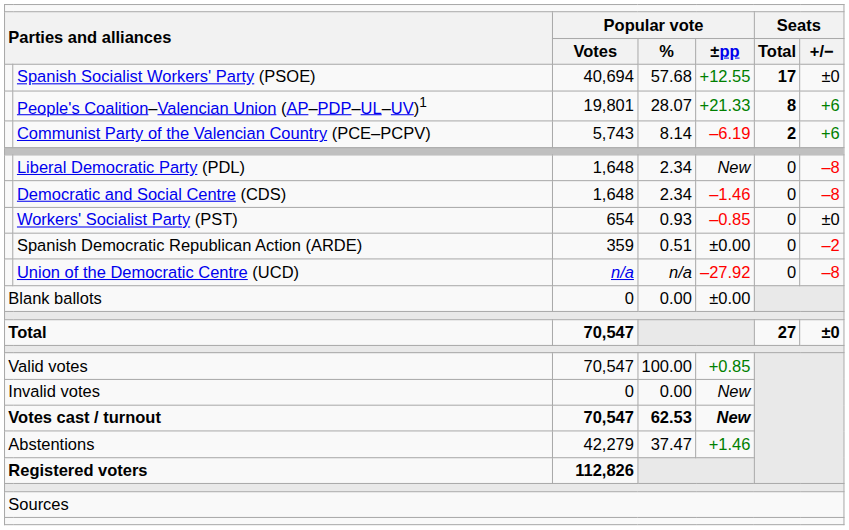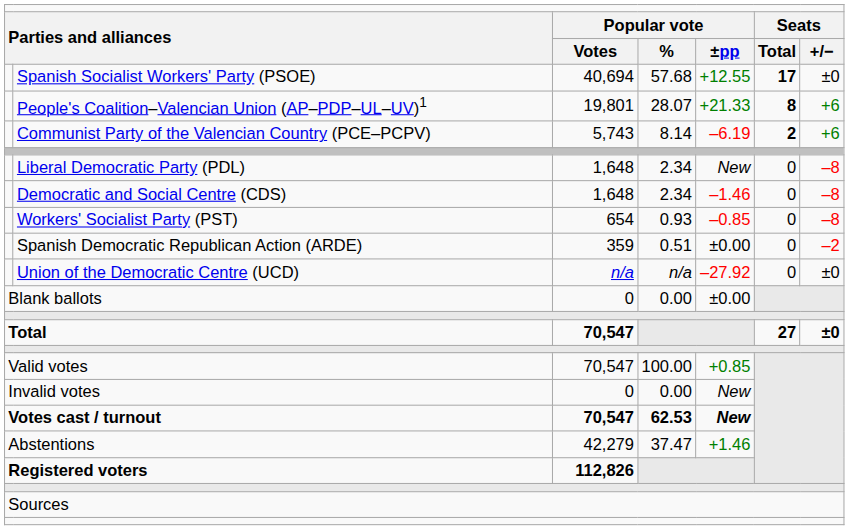(831, 220) ±0 -> (831, 220) –8
(831, 272) –8 -> (831, 272) ±0
